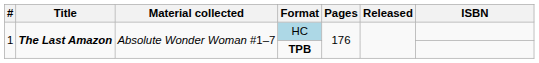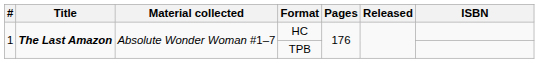(300, 31) lightblue background -> (300, 31) no background
(300, 49) bold -> (300, 49) normal
